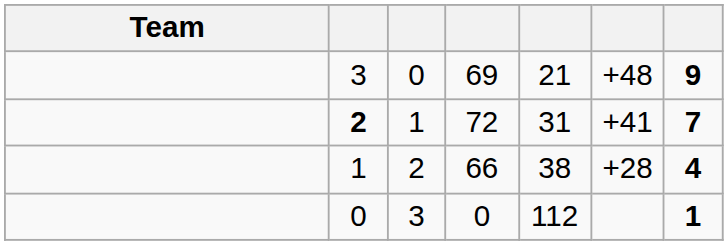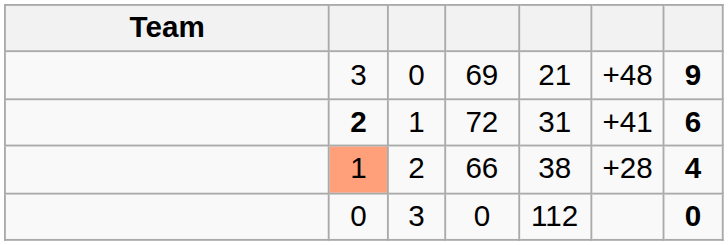(693, 121) 7 -> (693, 121) 6
(358, 168) no background -> (358, 168) lightsalmon background
(693, 215) 1 -> (693, 215) 0
